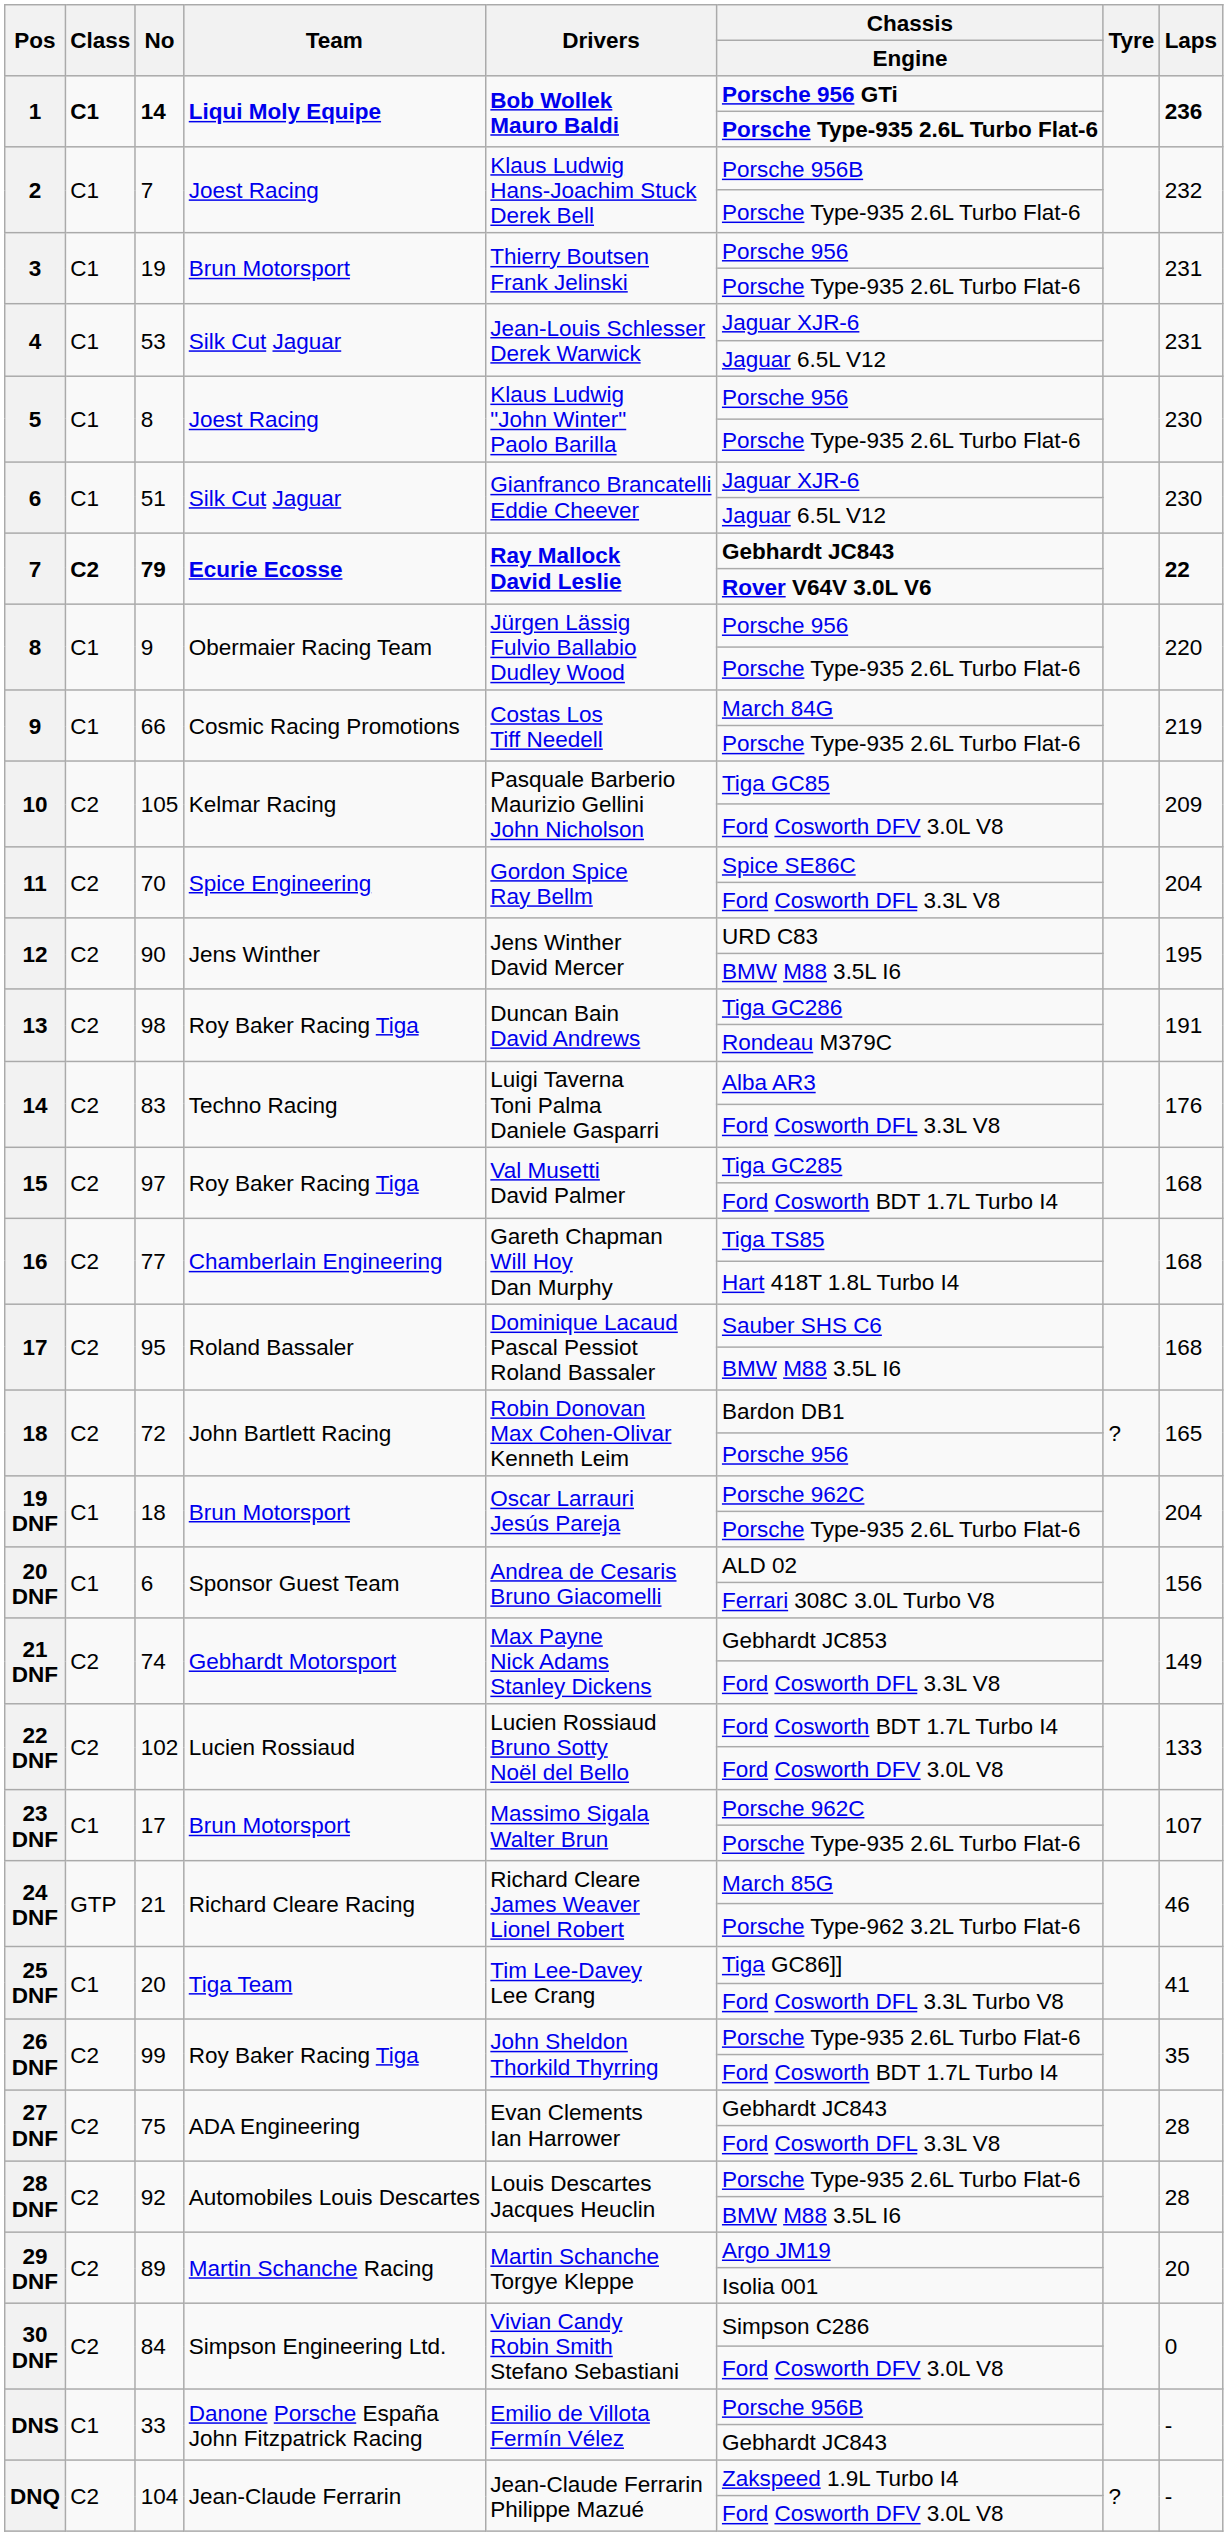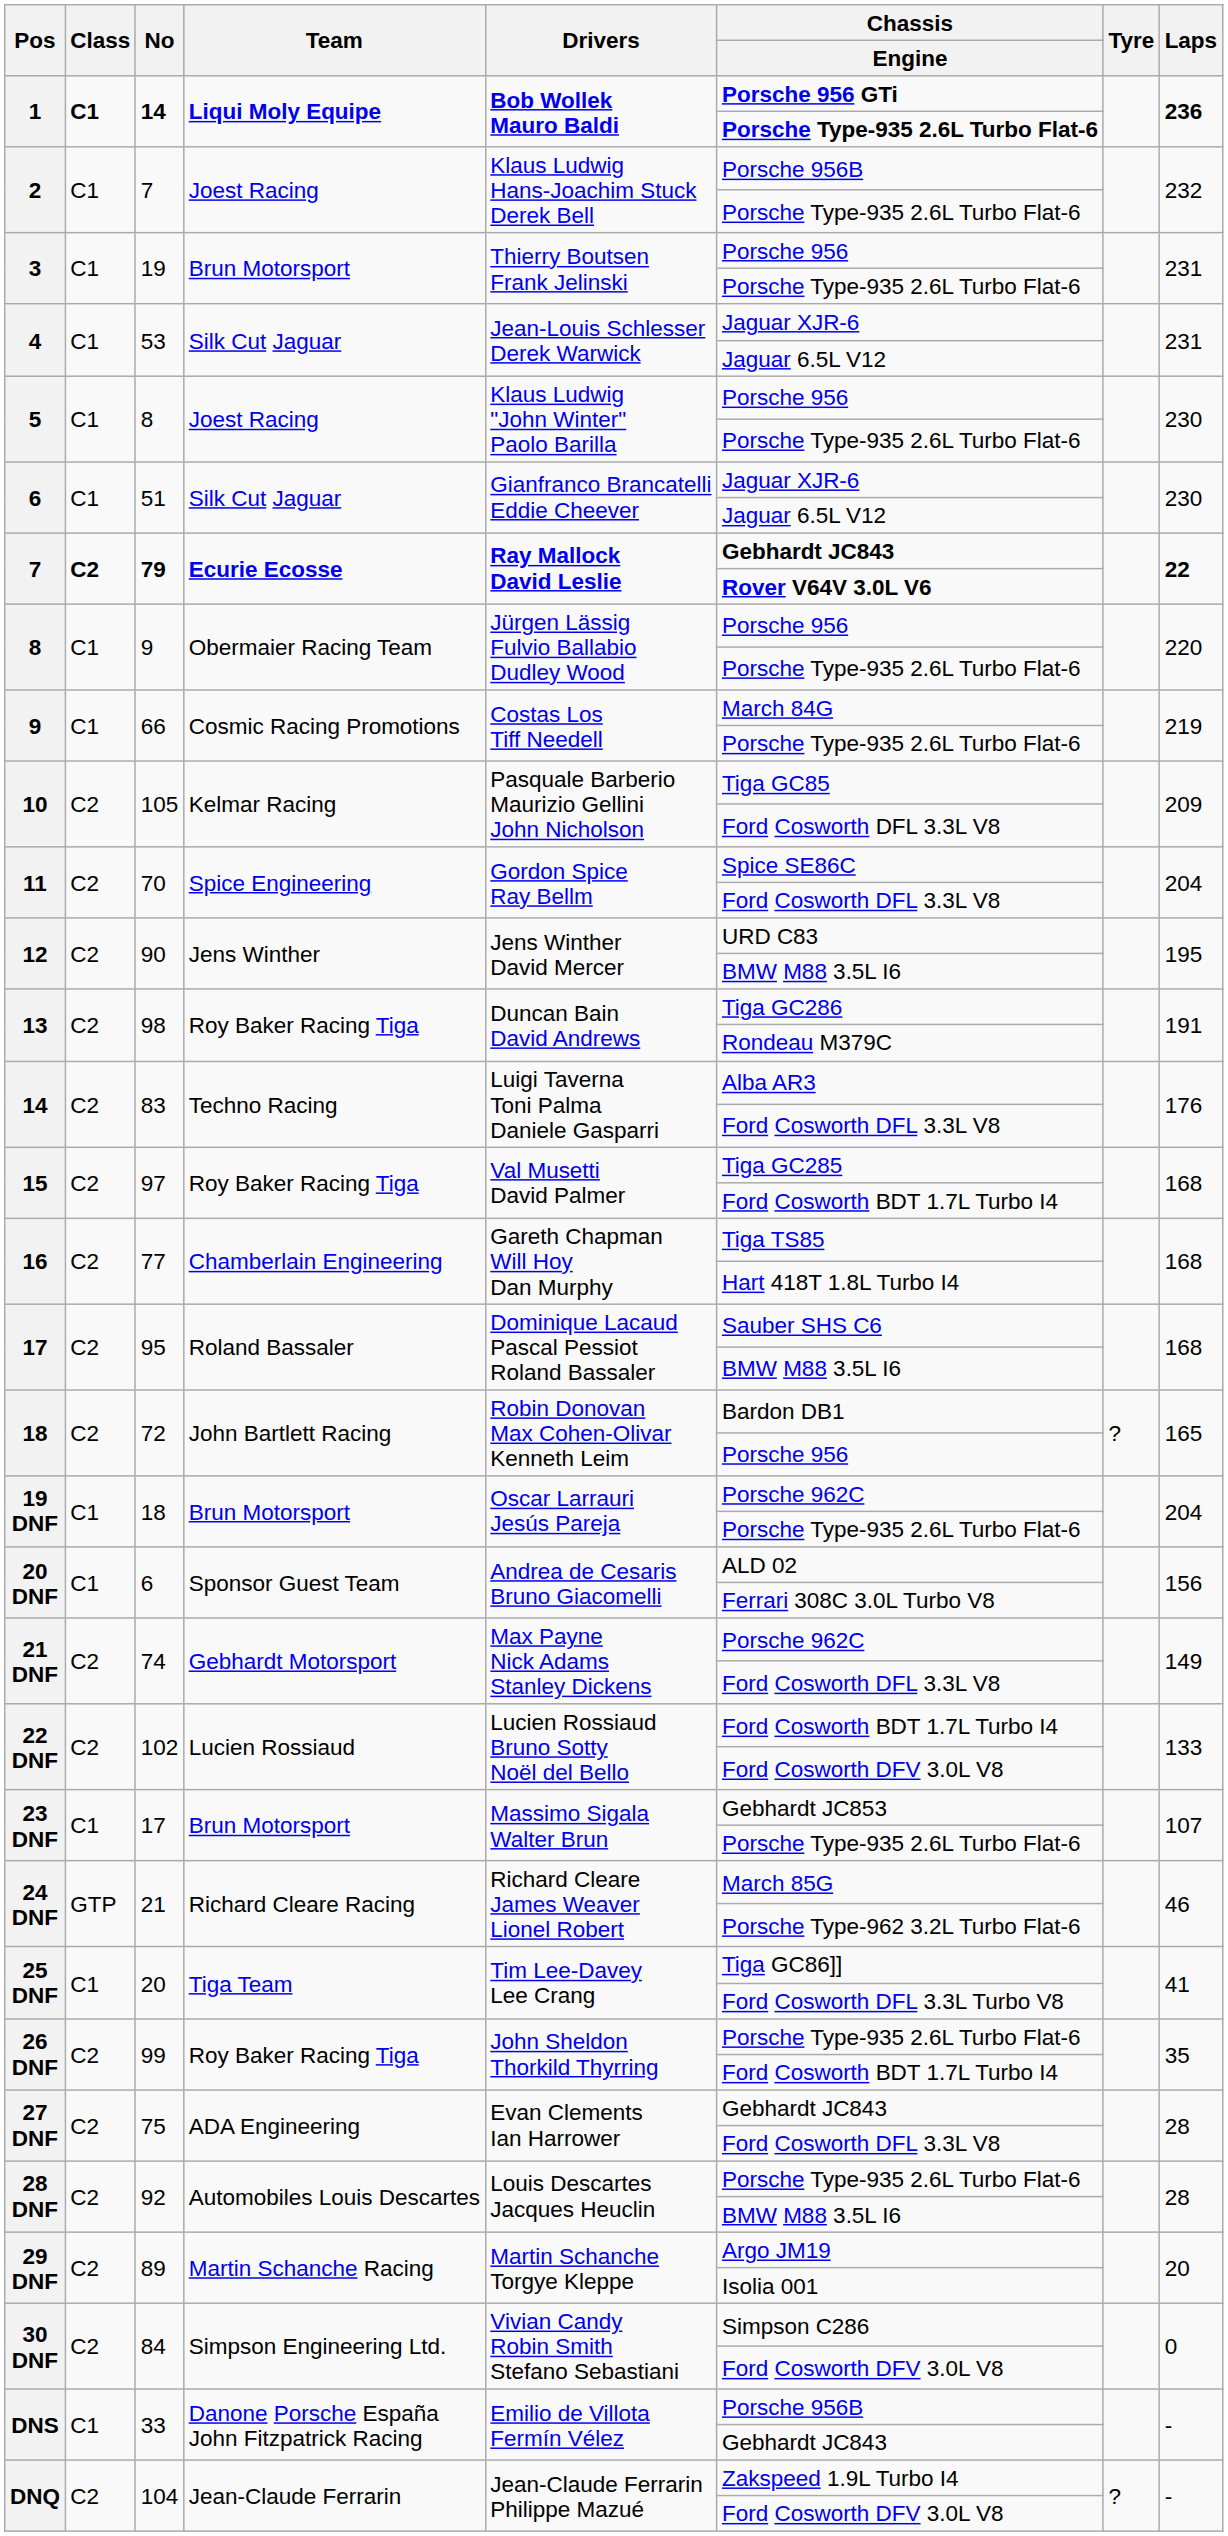(863, 826) Ford Cosworth DFV 3.0L V8 -> (861, 826) Ford Cosworth DFL 3.3L V8
(804, 1640) Gebhardt JC853 -> (793, 1640) Porsche 962C
(793, 1808) Porsche 962C -> (804, 1808) Gebhardt JC853
